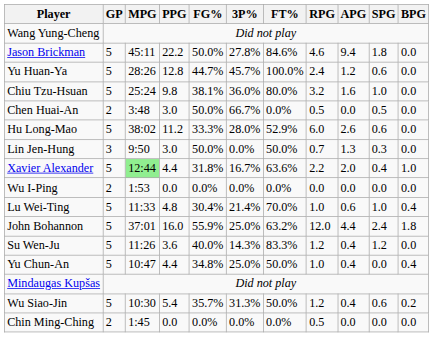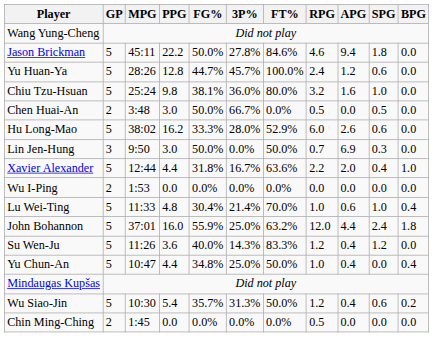(173, 129) 11.2 -> (173, 129) 16.2
(348, 149) 1.3 -> (348, 149) 6.9
(142, 168) lightgreen background -> (142, 168) no background
